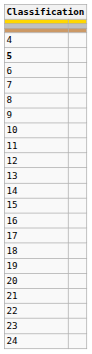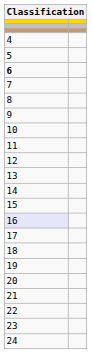(9, 55) bold -> (9, 55) normal
(9, 70) normal -> (9, 70) bold
(12, 221) no background -> (12, 221) lavender background
